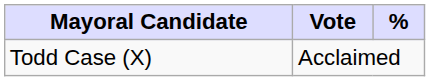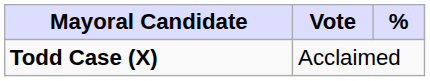(81, 57) normal -> (84, 57) bold
